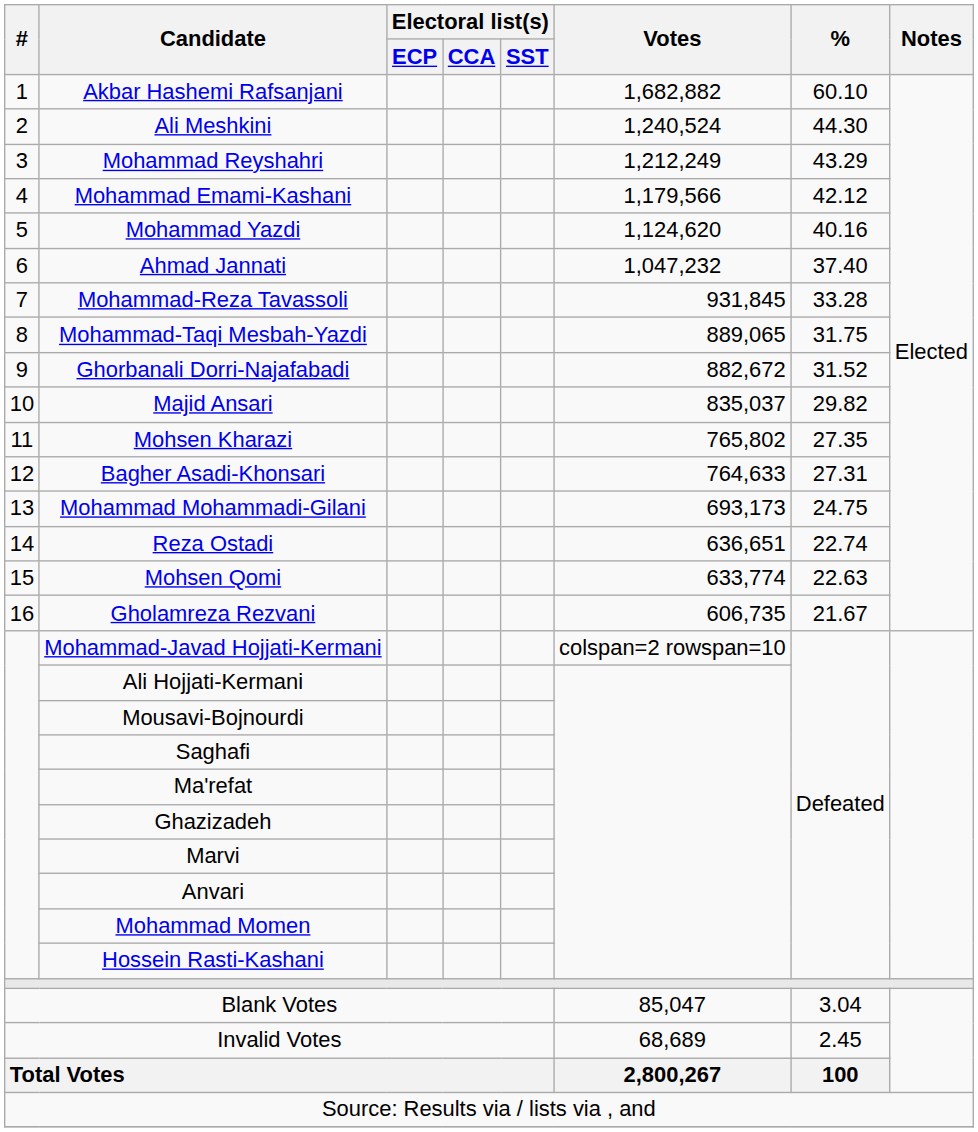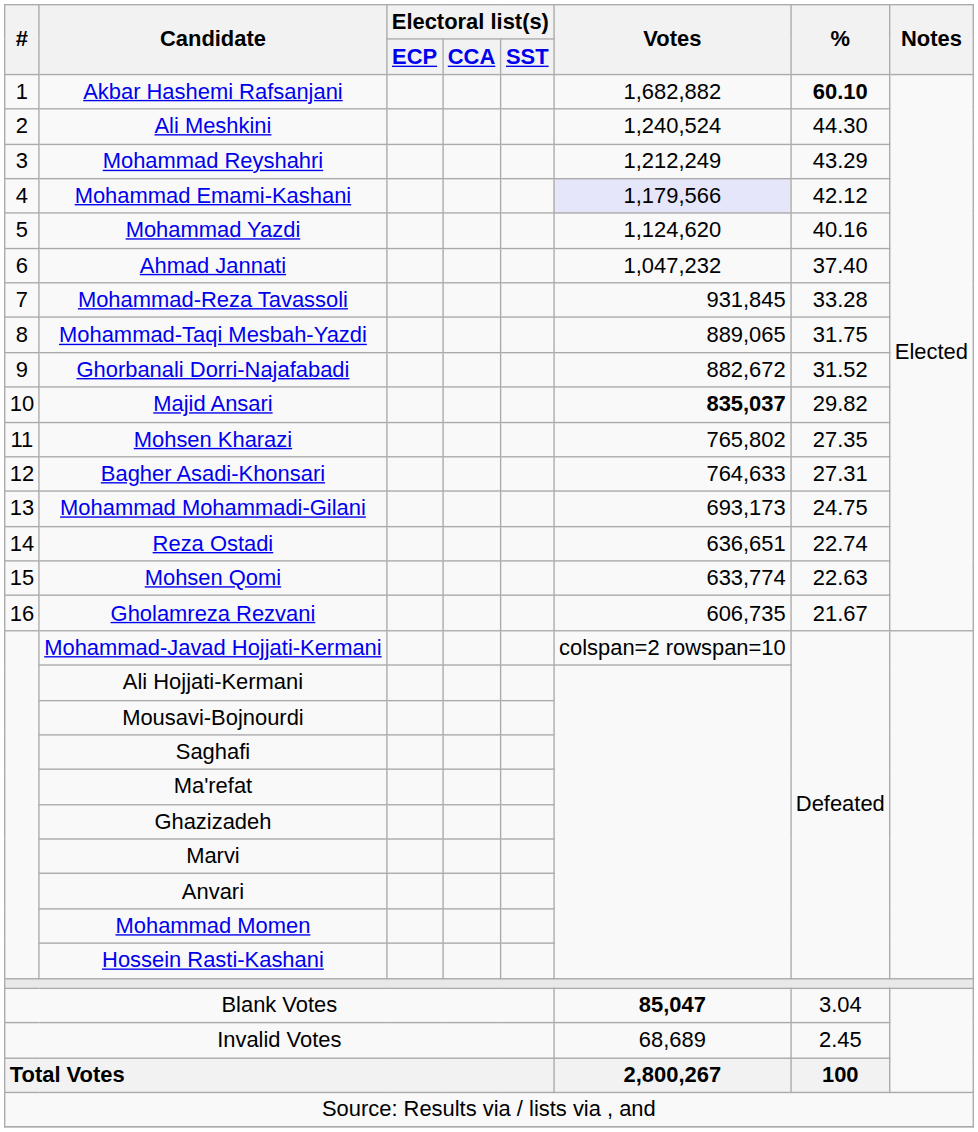(840, 91) normal -> (840, 91) bold
(672, 195) no background -> (672, 195) lavender background
(746, 404) normal -> (746, 404) bold
(672, 1005) normal -> (672, 1005) bold
